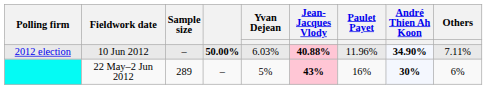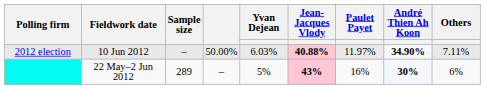(222, 52) bold -> (221, 52) normal
(362, 52) 11.96% -> (360, 52) 11.97%
